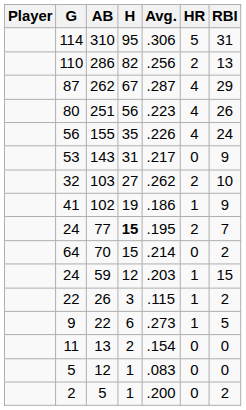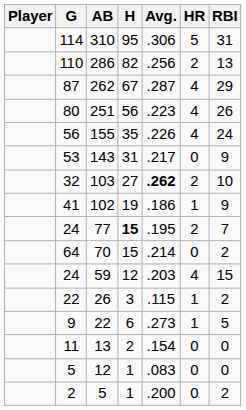(161, 181) normal -> (161, 181) bold
(194, 275) 1 -> (194, 275) 4
